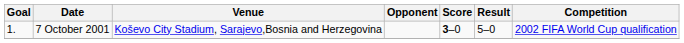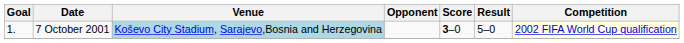(248, 30) no background -> (248, 30) lightblue background
(596, 30) no background -> (596, 30) lightyellow background
